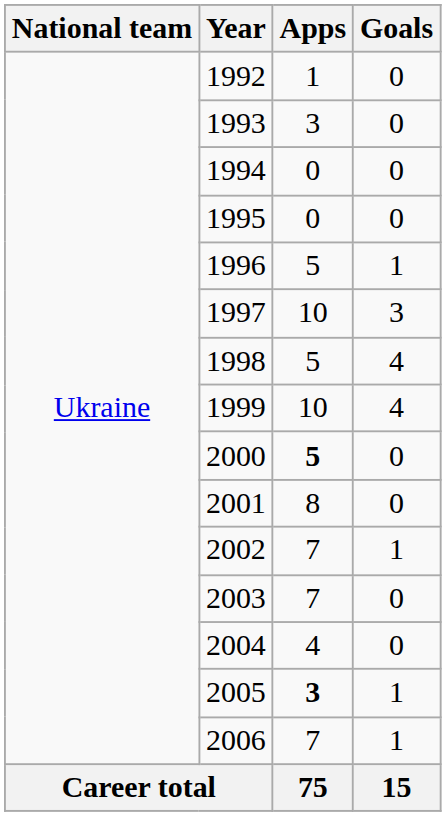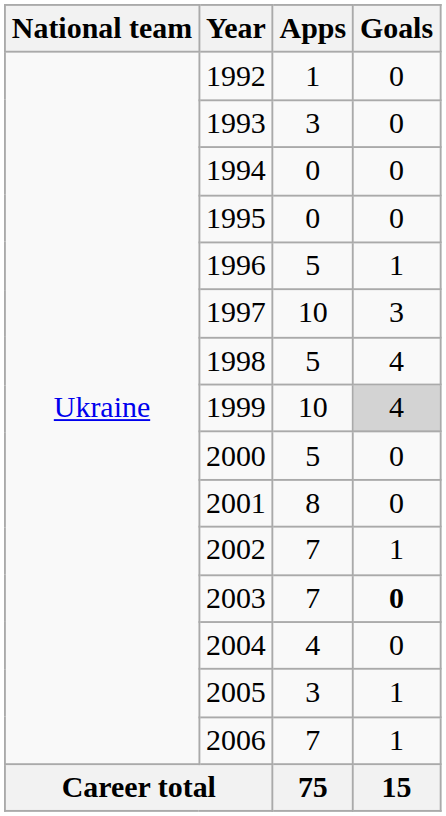(396, 407) no background -> (396, 407) lightgrey background
(313, 455) bold -> (313, 455) normal
(396, 597) normal -> (396, 597) bold
(313, 692) bold -> (313, 692) normal
